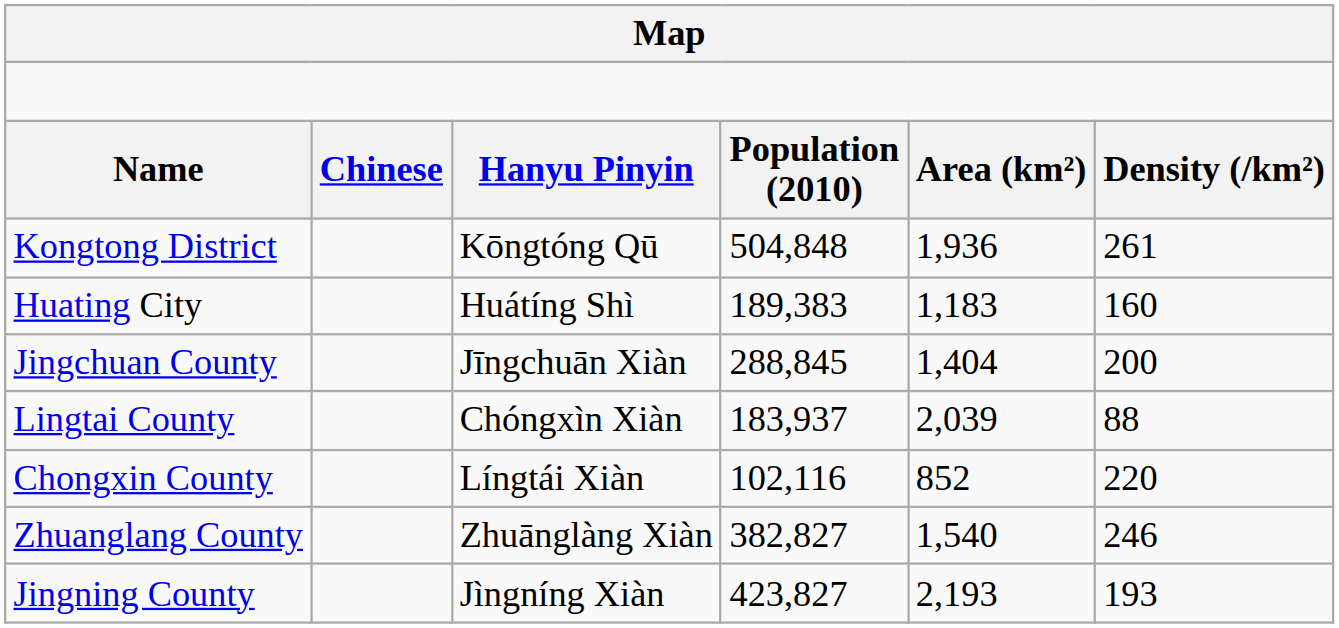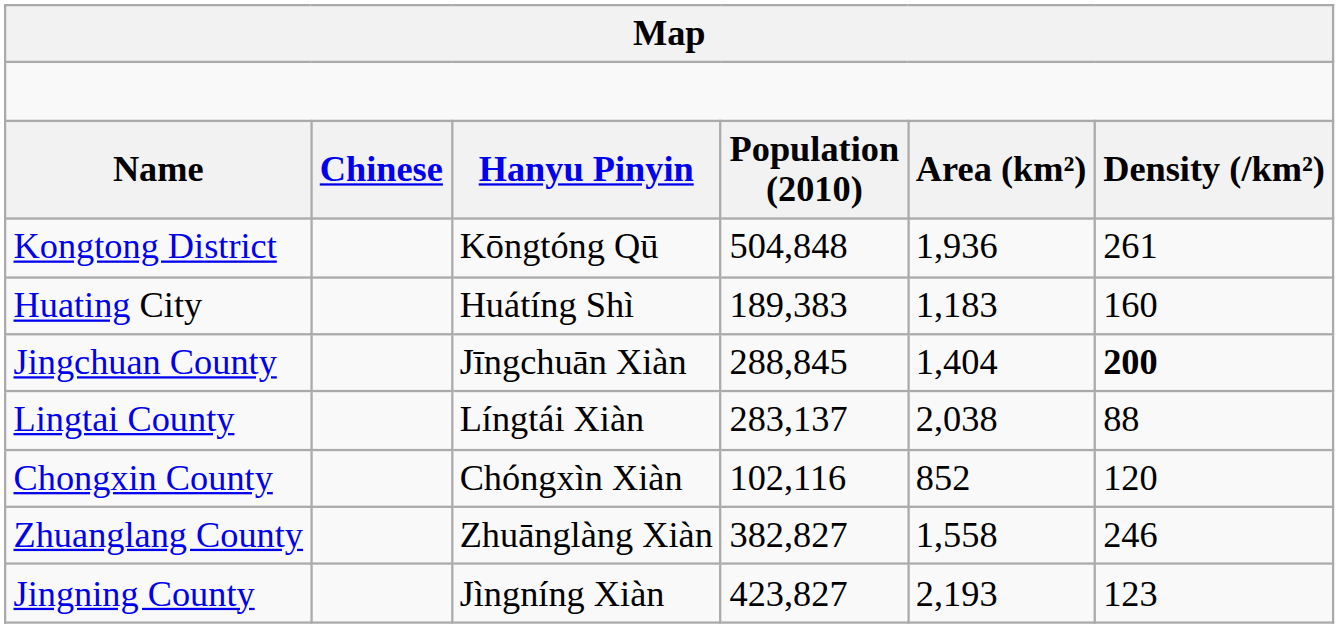(1130, 362) normal -> (1130, 362) bold
(571, 419) Chóngxìn Xiàn -> (552, 419) Língtái Xiàn
(789, 419) 183,937 -> (789, 419) 283,137
(957, 419) 2,039 -> (957, 419) 2,038
(552, 477) Língtái Xiàn -> (571, 477) Chóngxìn Xiàn
(1130, 477) 220 -> (1130, 477) 120
(957, 534) 1,540 -> (957, 534) 1,558
(1130, 592) 193 -> (1130, 592) 123
